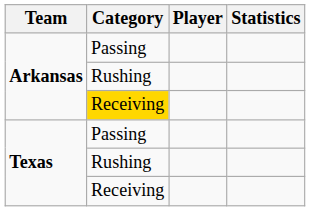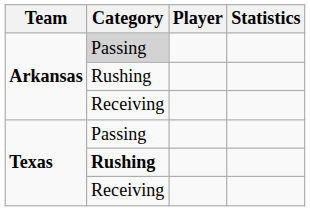(119, 47) no background -> (119, 47) lightgrey background
(128, 104) gold background -> (128, 104) no background
(121, 162) normal -> (123, 162) bold
